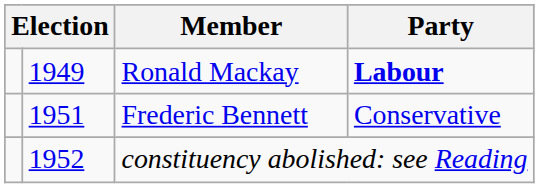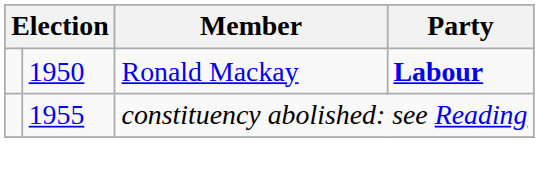(56, 70) 1949 -> (56, 70) 1950
- row: (215, 114)
(56, 159) 1952 -> (56, 114) 1955
